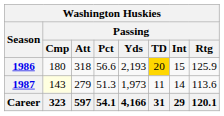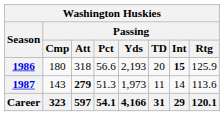(159, 66) gold background -> (159, 66) no background
(179, 66) normal -> (179, 66) bold
(57, 84) lightyellow background -> (57, 84) no background
(83, 84) normal -> (83, 84) bold
